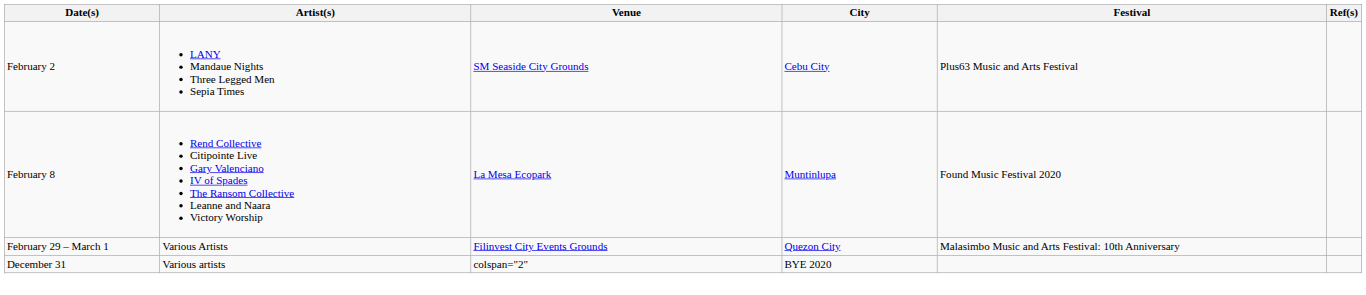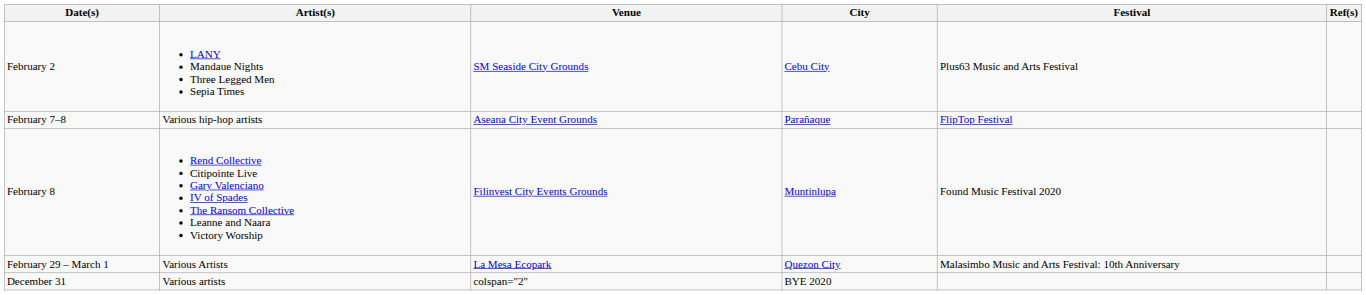+ row: (36, 120)
(512, 174) La Mesa Ecopark -> (540, 192) Filinvest City Events Grounds
(540, 246) Filinvest City Events Grounds -> (512, 264) La Mesa Ecopark
